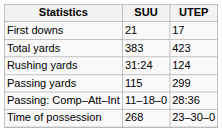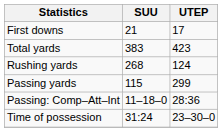(139, 65) 31:24 -> (134, 65) 268
(134, 118) 268 -> (139, 118) 31:24
